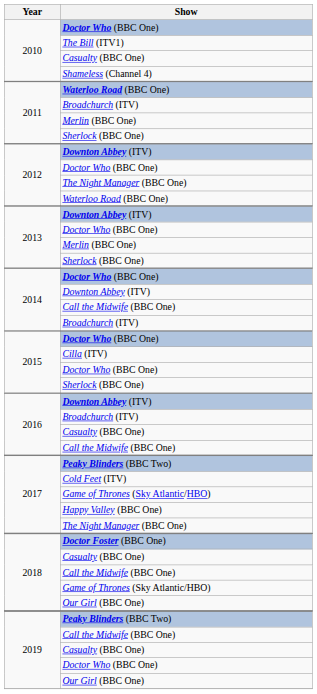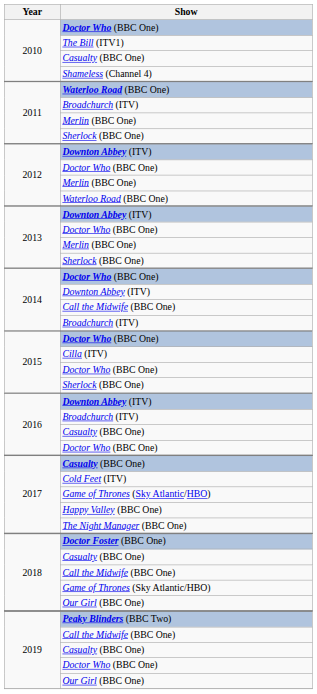(124, 183) The Night Manager (BBC One) -> (99, 183) Merlin (BBC One)
(119, 448) Call the Midwife (BBC One) -> (110, 448) Doctor Who (BBC One)
(117, 463) Peaky Blinders (BBC Two) -> (104, 463) Casualty (BBC One)
